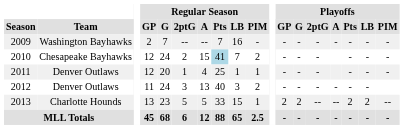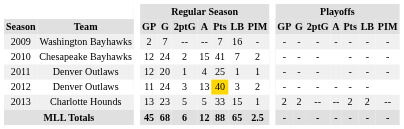(220, 57) lightblue background -> (220, 57) no background
(220, 87) no background -> (220, 87) gold background
